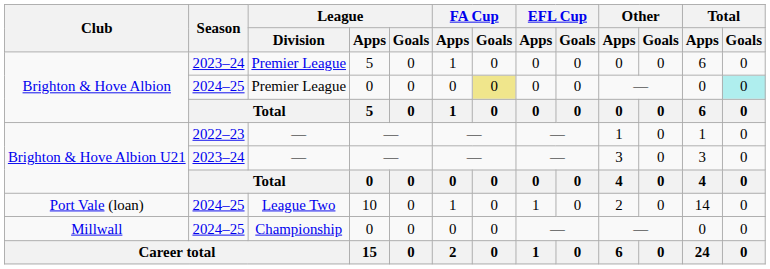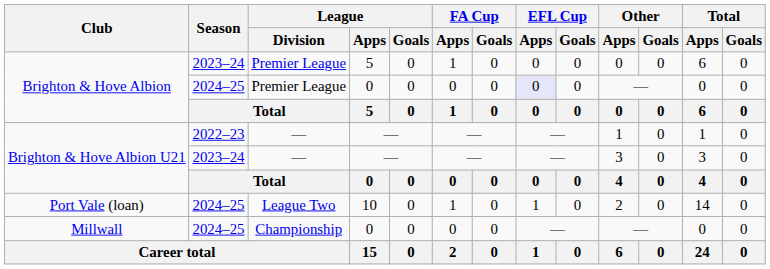(494, 87) khaki background -> (494, 87) no background
(536, 87) no background -> (536, 87) lavender background
(744, 87) paleturquoise background -> (744, 87) no background
